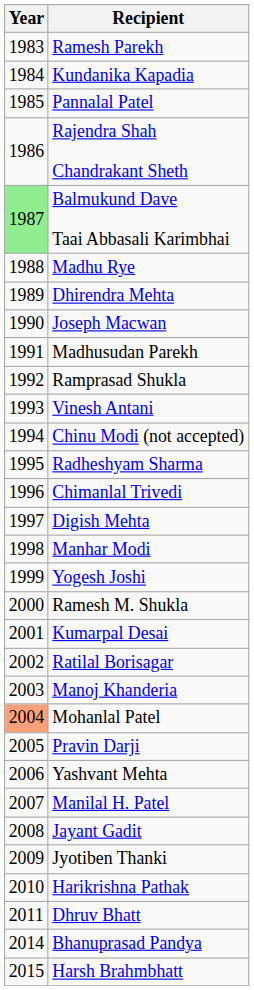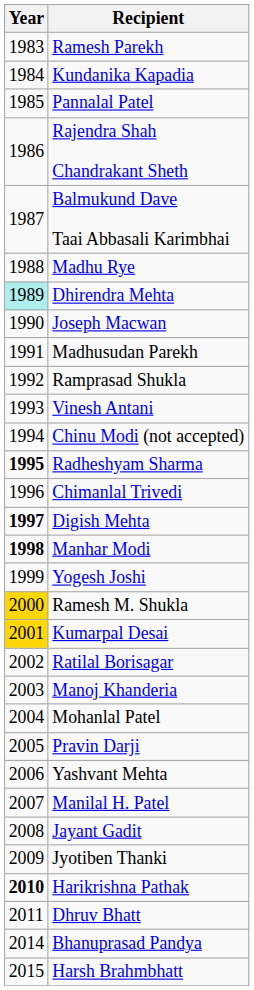(26, 219) lightgreen background -> (26, 219) no background
(26, 295) no background -> (26, 295) paleturquoise background
(26, 464) normal -> (26, 464) bold
(26, 520) normal -> (26, 520) bold
(26, 549) normal -> (26, 549) bold
(26, 605) no background -> (26, 605) gold background
(26, 633) no background -> (26, 633) gold background
(26, 718) lightsalmon background -> (26, 718) no background
(26, 887) normal -> (26, 887) bold
